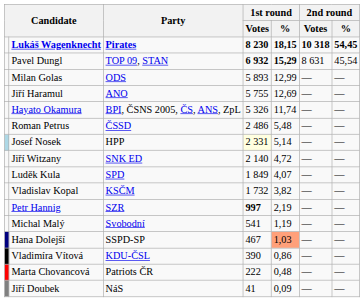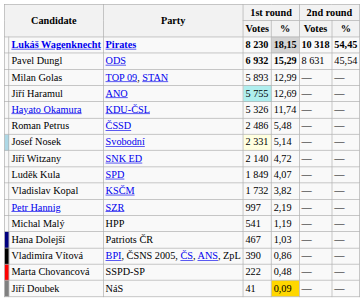(285, 45) no background -> (285, 45) lightgrey background
(137, 61) TOP 09, STAN -> (116, 61) ODS
(116, 77) ODS -> (137, 77) TOP 09, STAN
(257, 93) no background -> (257, 93) paleturquoise background
(173, 110) BPI, ČSNS 2005, ČS, ANS, ZpL -> (128, 110) KDU-ČSL
(115, 142) HPP -> (125, 142) Svobodní
(253, 207) bold -> (253, 207) normal
(125, 223) Svobodní -> (115, 223) HPP
(125, 239) SSPD-SP -> (129, 239) Patriots ČR
(283, 239) lightsalmon background -> (283, 239) no background
(128, 256) KDU-ČSL -> (173, 256) BPI, ČSNS 2005, ČS, ANS, ZpL
(129, 272) Patriots ČR -> (125, 272) SSPD-SP
(283, 288) no background -> (283, 288) gold background
